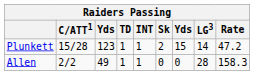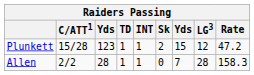(203, 47) 14 -> (203, 47) 12
(103, 62) 49 -> (103, 62) 28
(177, 62) 0 -> (177, 62) 7
